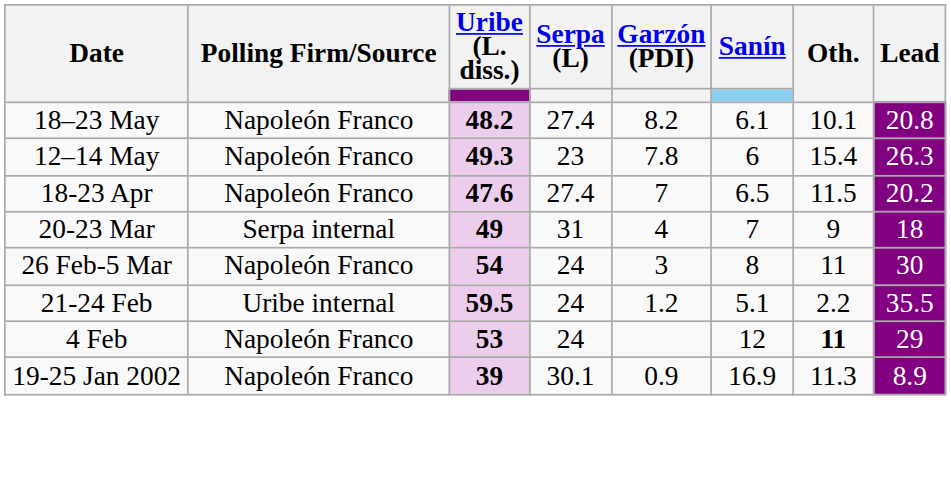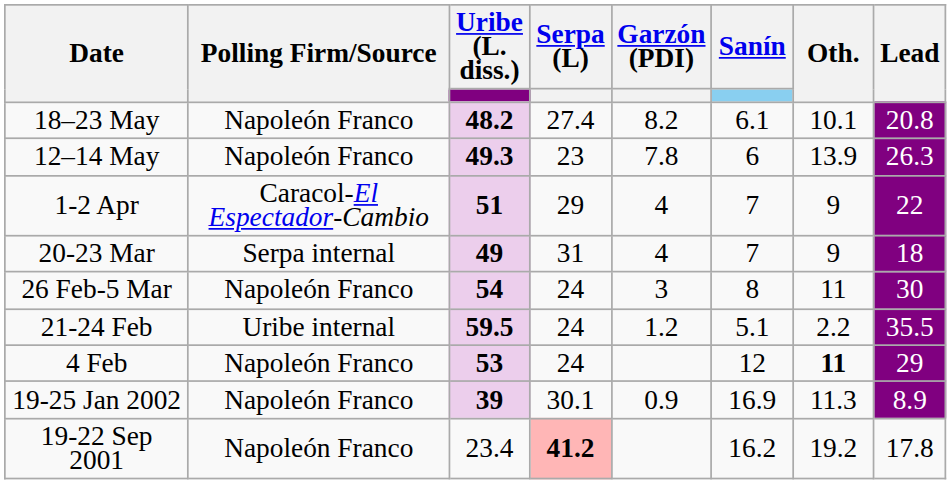(833, 156) 15.4 -> (833, 156) 13.9
- row: (97, 192)
+ row: (97, 204)
+ row: (97, 448)
